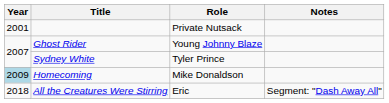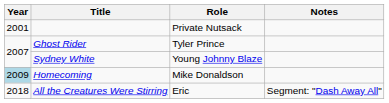(217, 43) Young Johnny Blaze -> (198, 43) Tyler Prince
(198, 59) Tyler Prince -> (217, 59) Young Johnny Blaze
